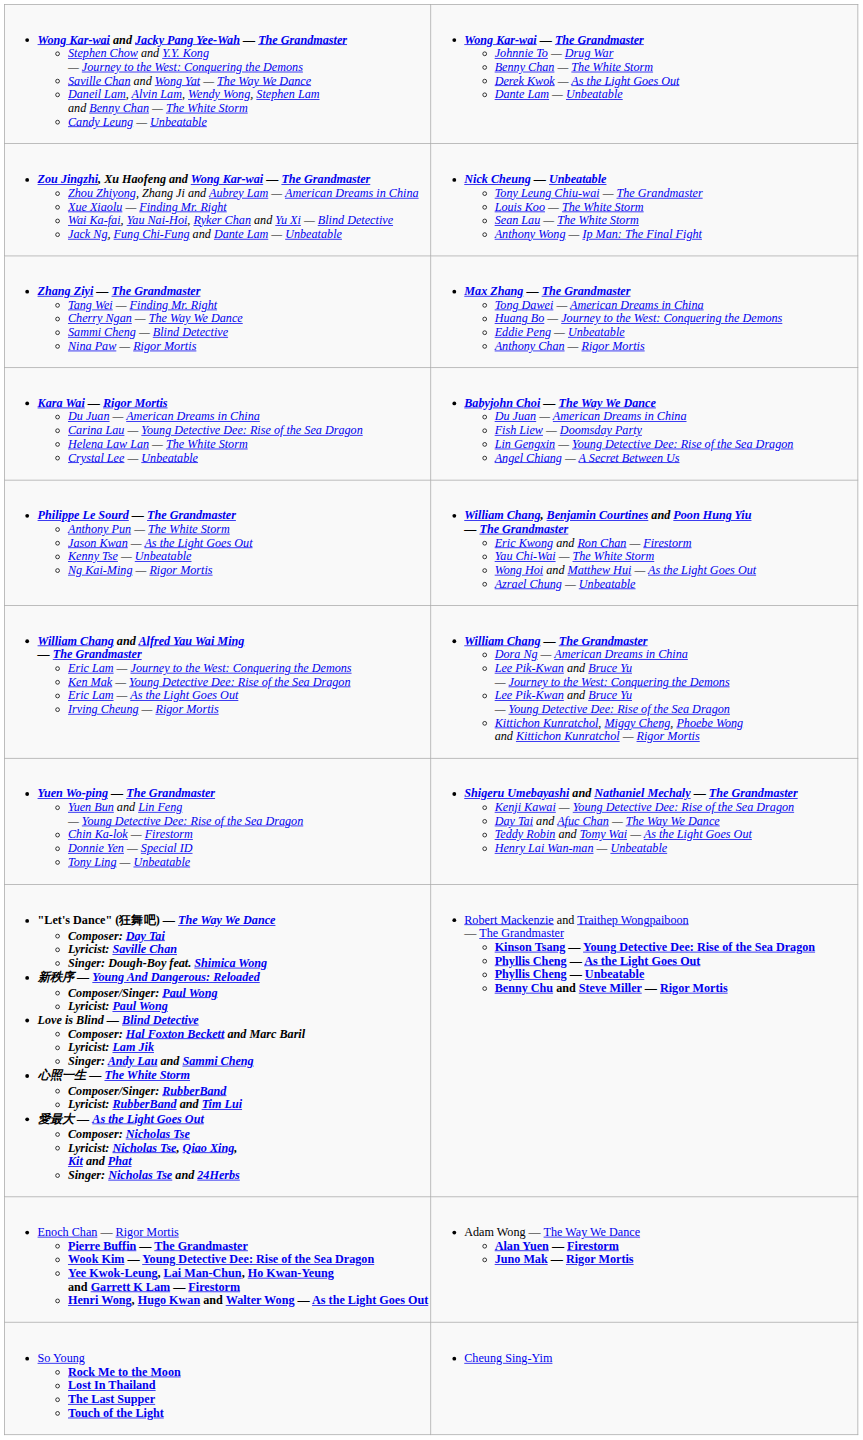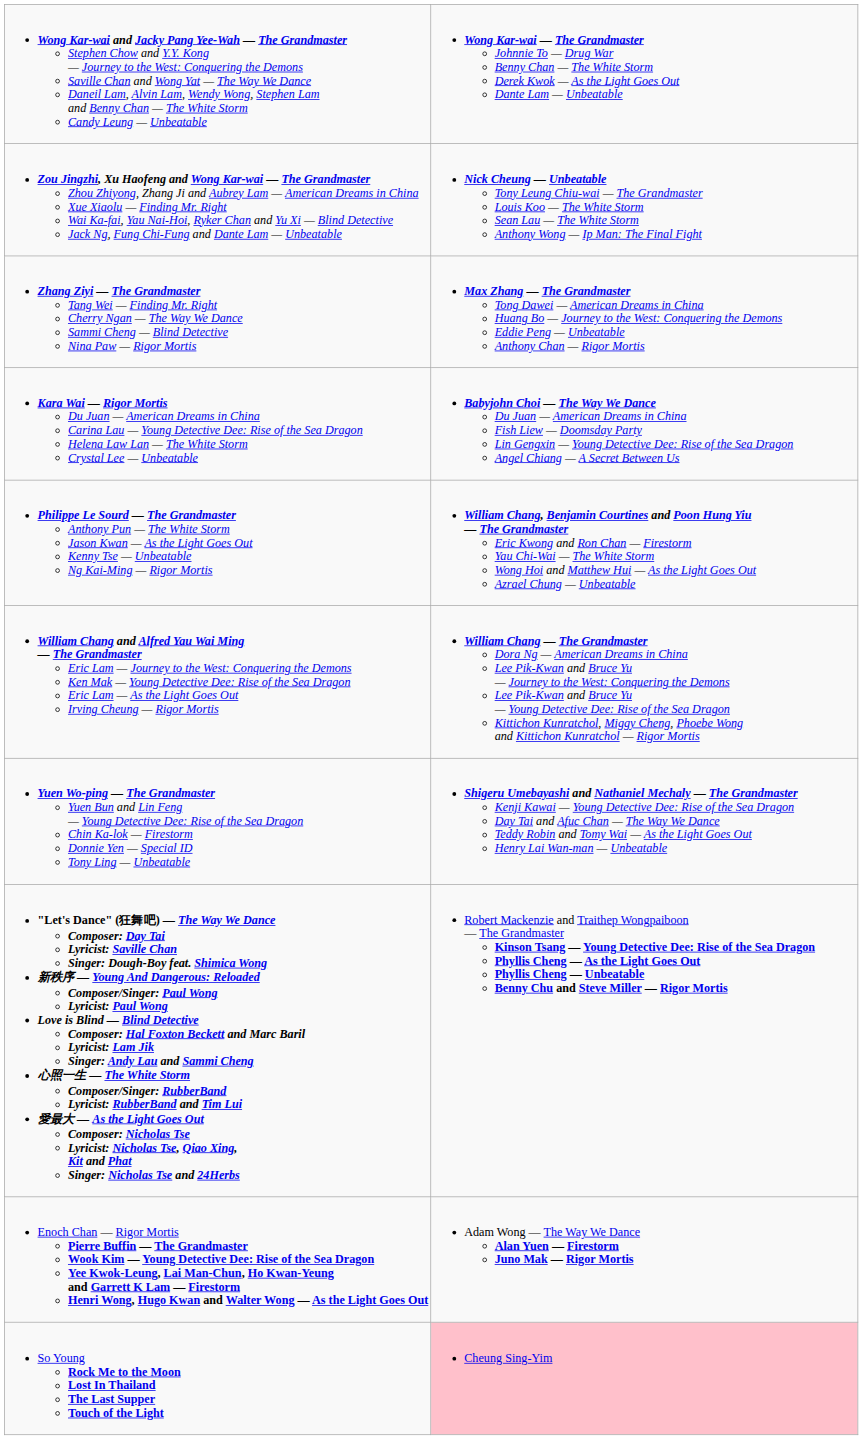(644, 1358) no background -> (644, 1358) pink background
